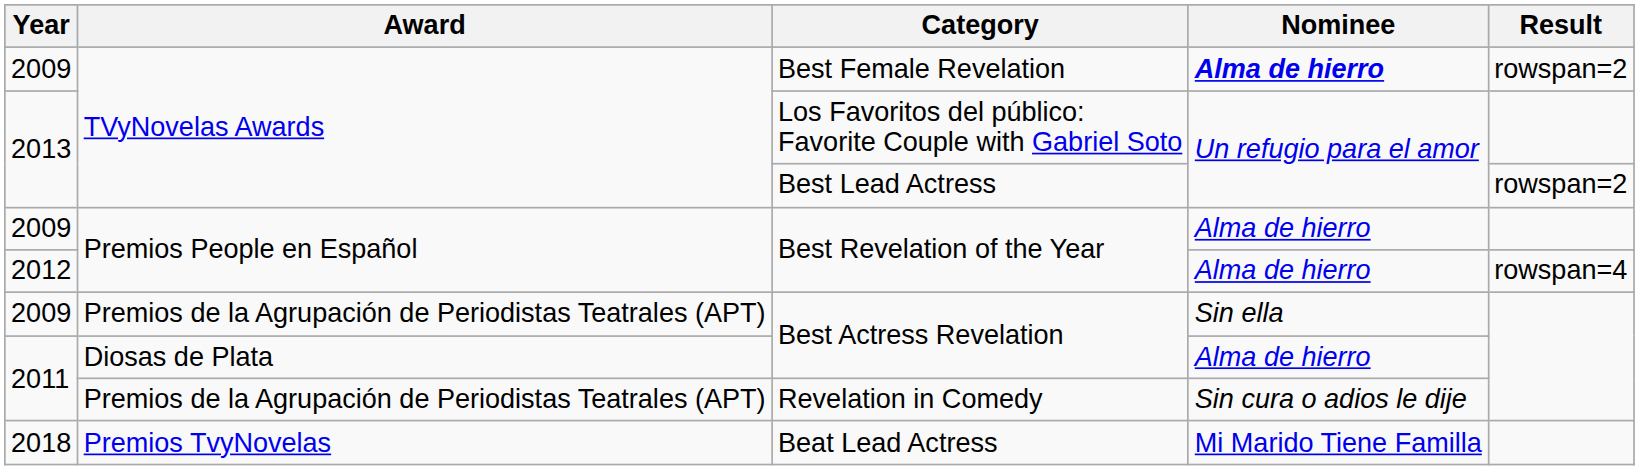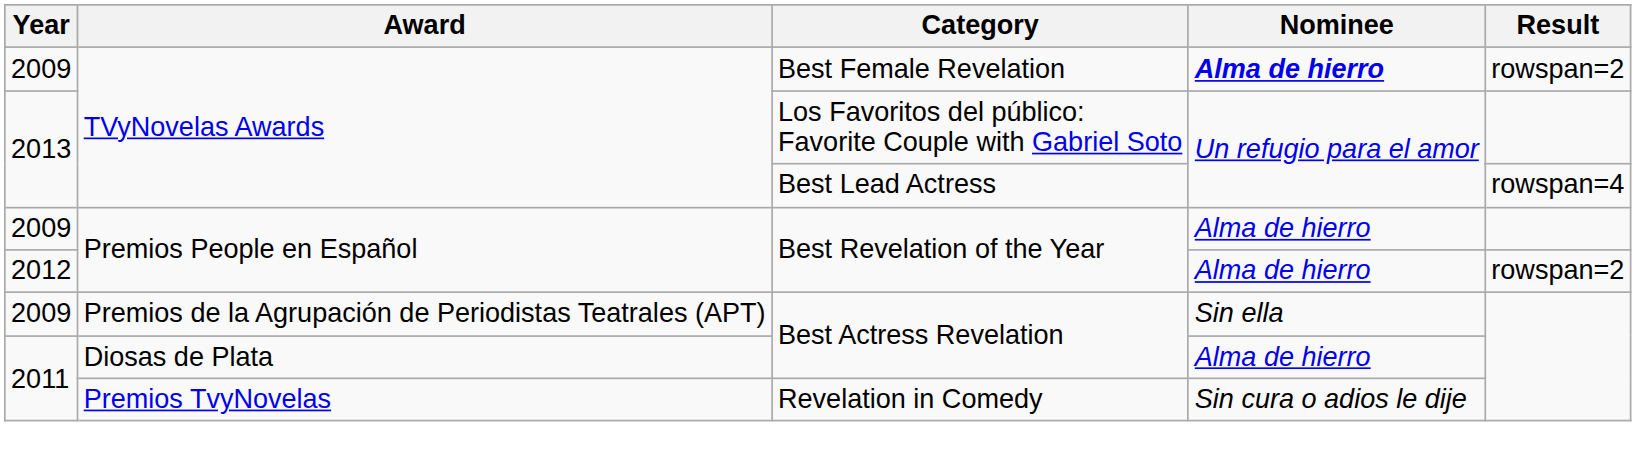(1561, 185) rowspan=2 -> (1558, 185) rowspan=4
(1561, 270) rowspan=4 -> (1558, 270) rowspan=2
(425, 399) Premios de la Agrupación de Periodistas Teatrales (APT) -> (207, 399) Premios TvyNovelas
- row: (41, 442)
